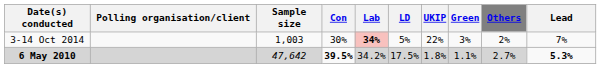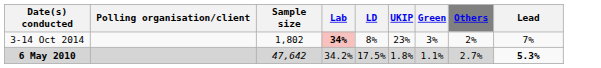- column: (338, 18)
(289, 39) 1,003 -> (289, 39) 1,802
(405, 39) 5% -> (372, 39) 8%
(435, 39) 22% -> (402, 39) 23%
